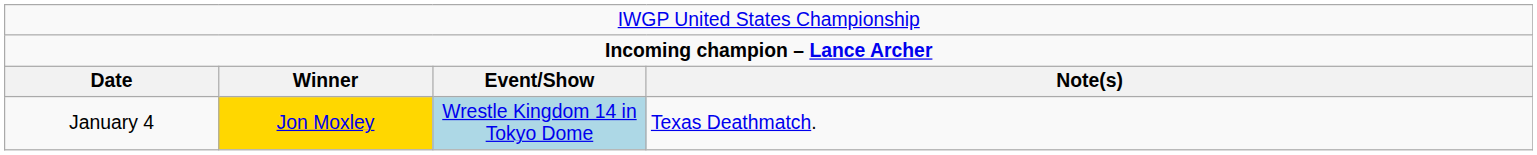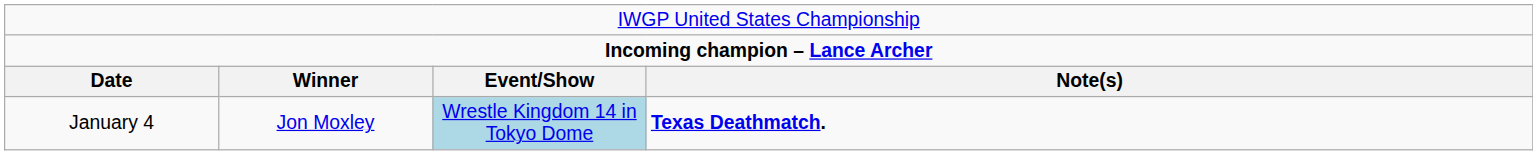(326, 122) gold background -> (326, 122) no background
(734, 122) normal -> (738, 122) bold
